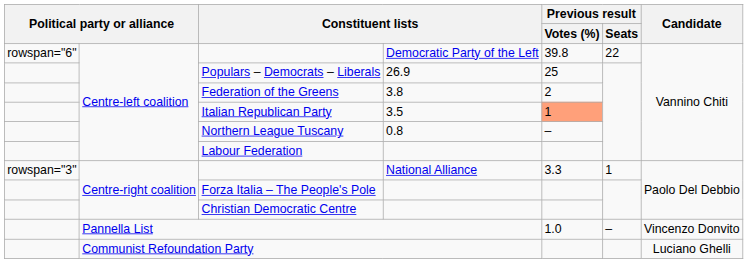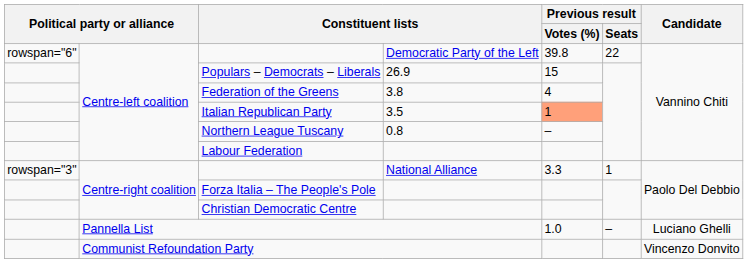(551, 72) 25 -> (551, 72) 15
(548, 92) 2 -> (548, 92) 4
(692, 229) Vincenzo Donvito -> (692, 229) Luciano Ghelli
(692, 248) Luciano Ghelli -> (692, 248) Vincenzo Donvito
